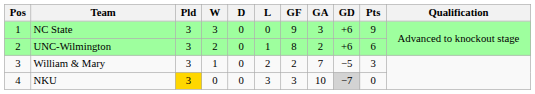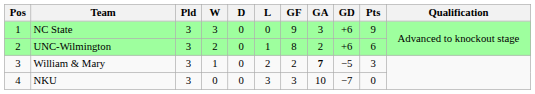(320, 64) normal -> (320, 64) bold
(188, 81) gold background -> (188, 81) no background
(347, 81) lightgrey background -> (347, 81) no background
